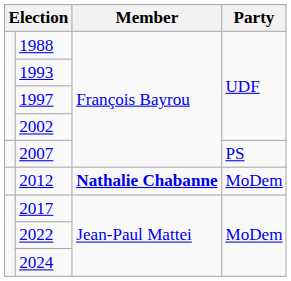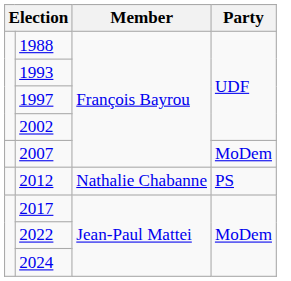(235, 153) PS -> (243, 153) MoDem
(147, 180) bold -> (142, 180) normal
(254, 180) MoDem -> (224, 180) PS
